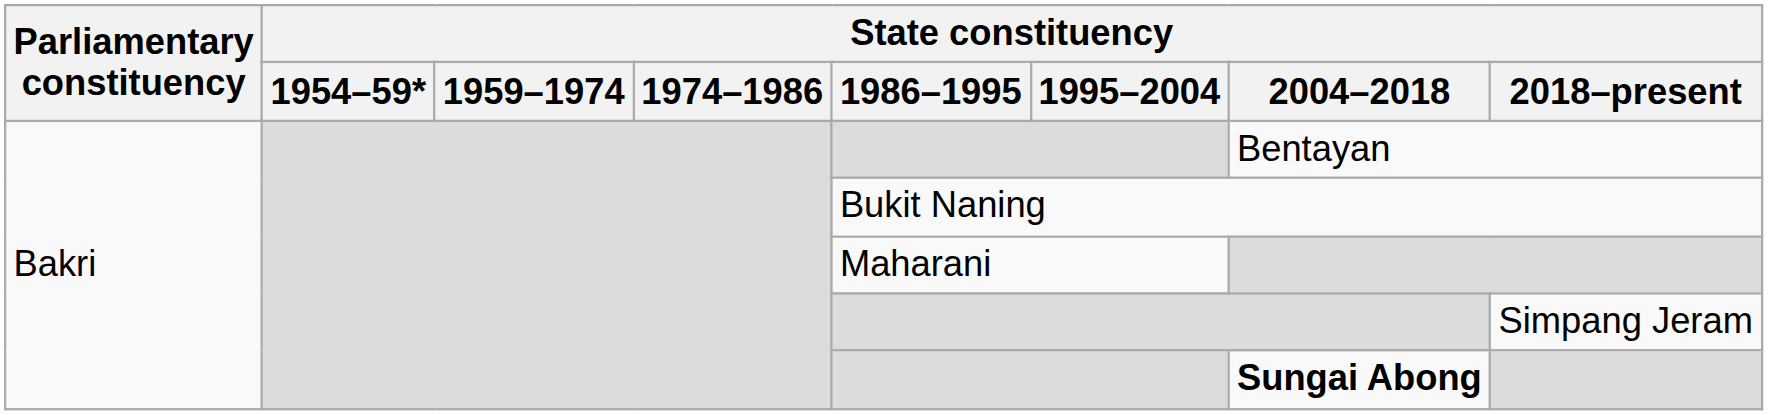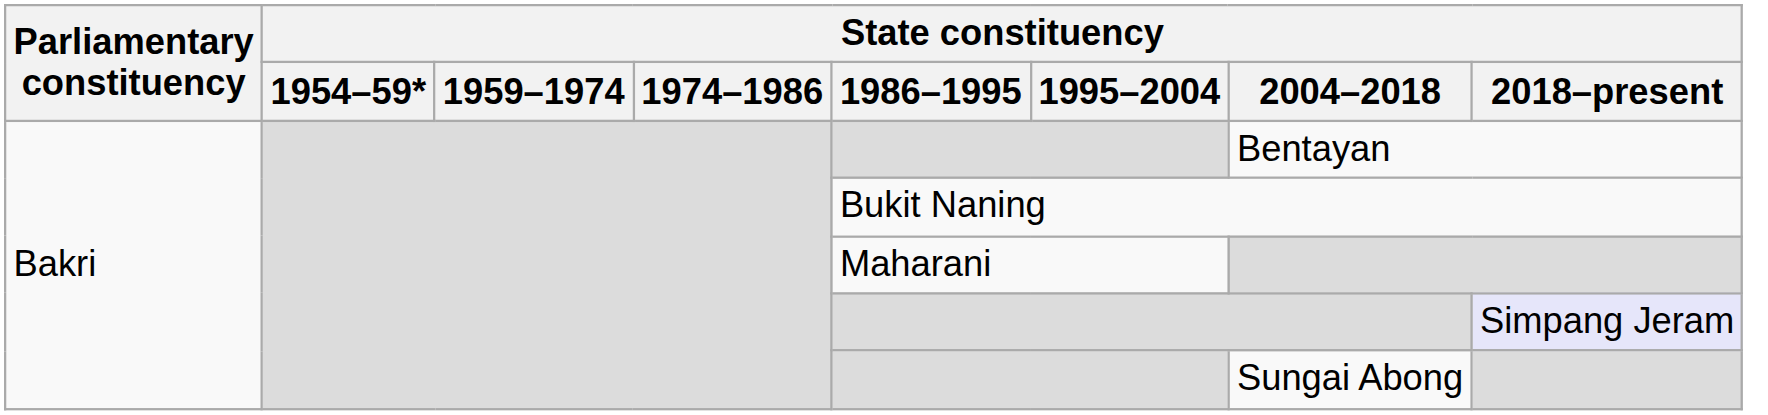(1626, 321) no background -> (1607, 321) lavender background
(1359, 378) bold -> (1350, 378) normal
